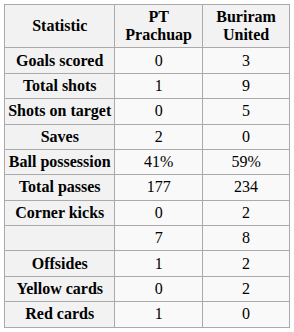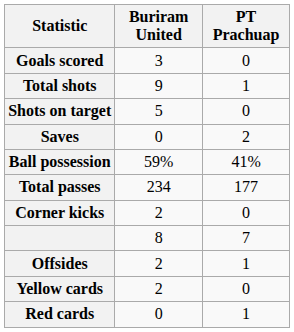columns swapped: (159, 26) <-> (246, 26)
